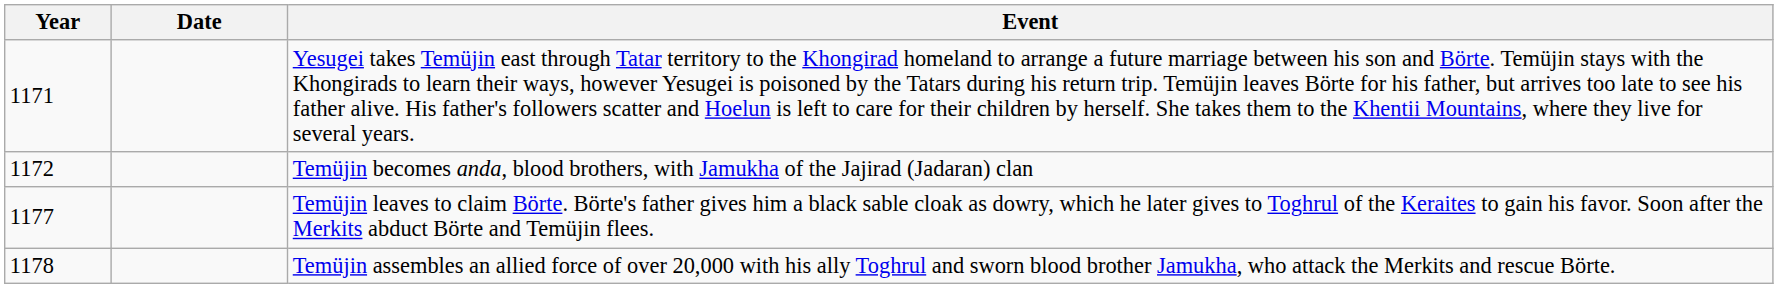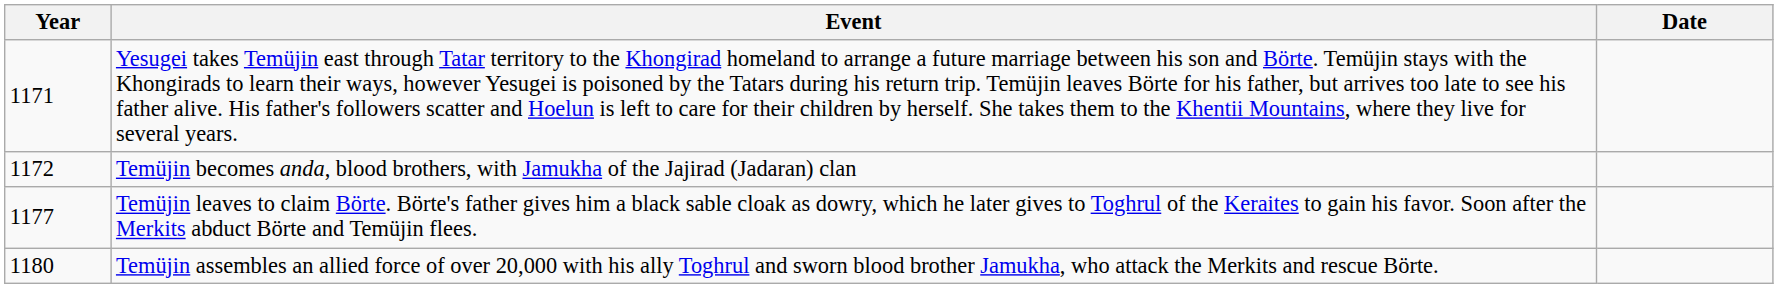columns swapped: (199, 22) <-> (1030, 22)
(32, 265) 1178 -> (32, 265) 1180
